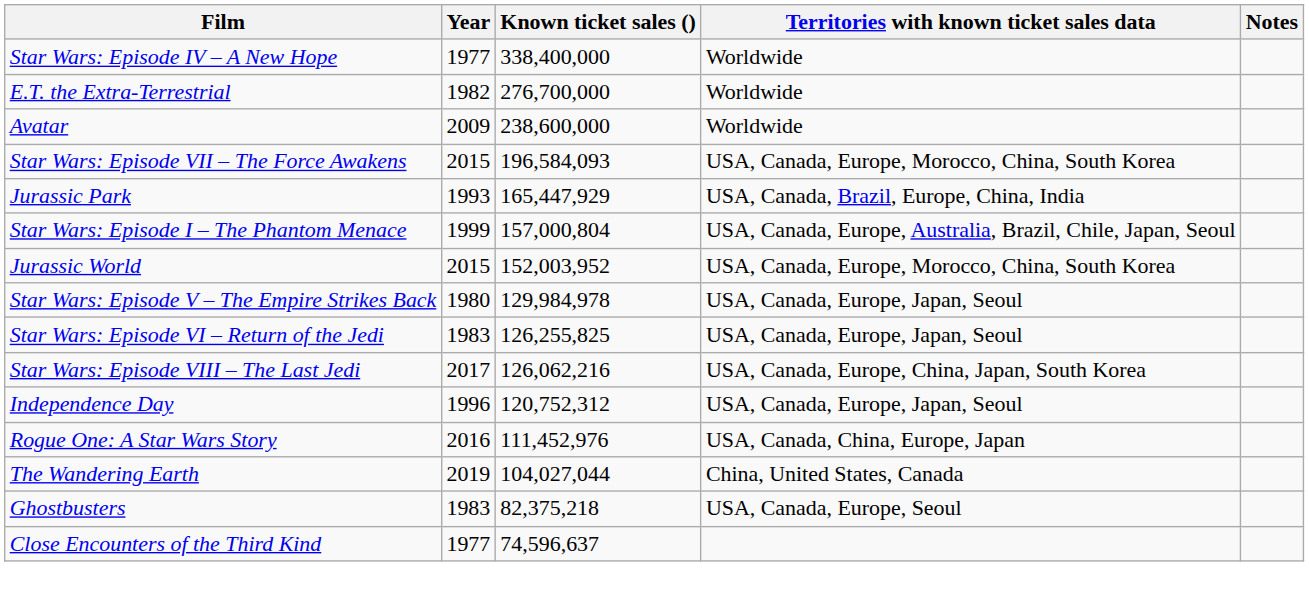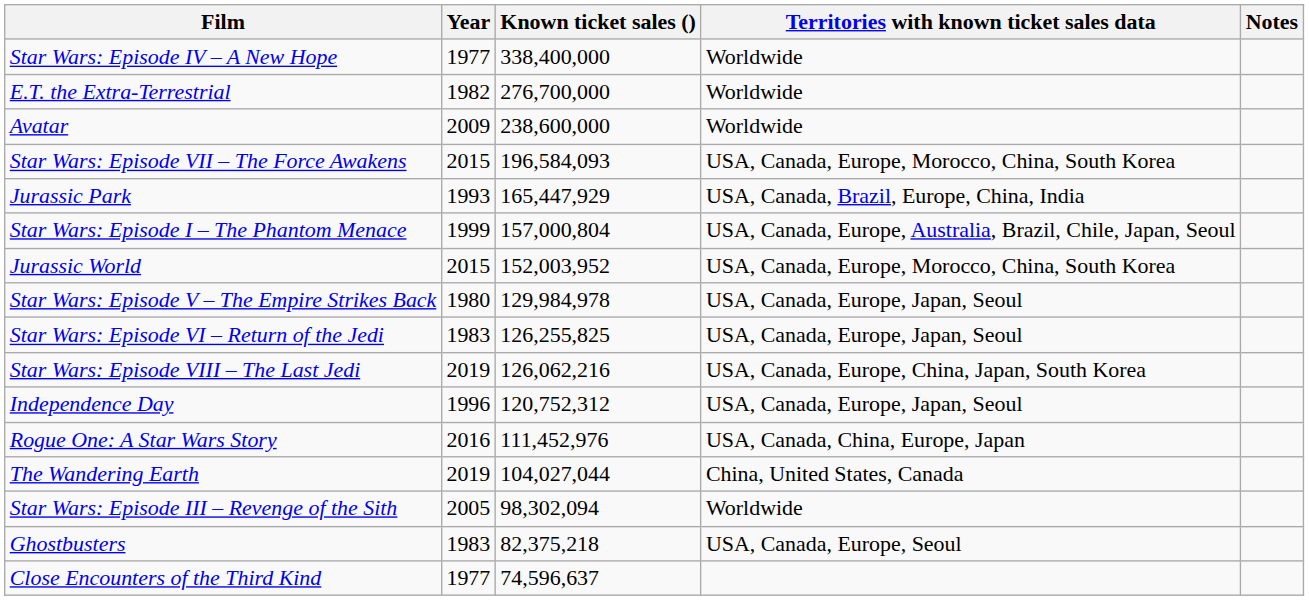(468, 369) 2017 -> (468, 369) 2019
+ row: (204, 508)
